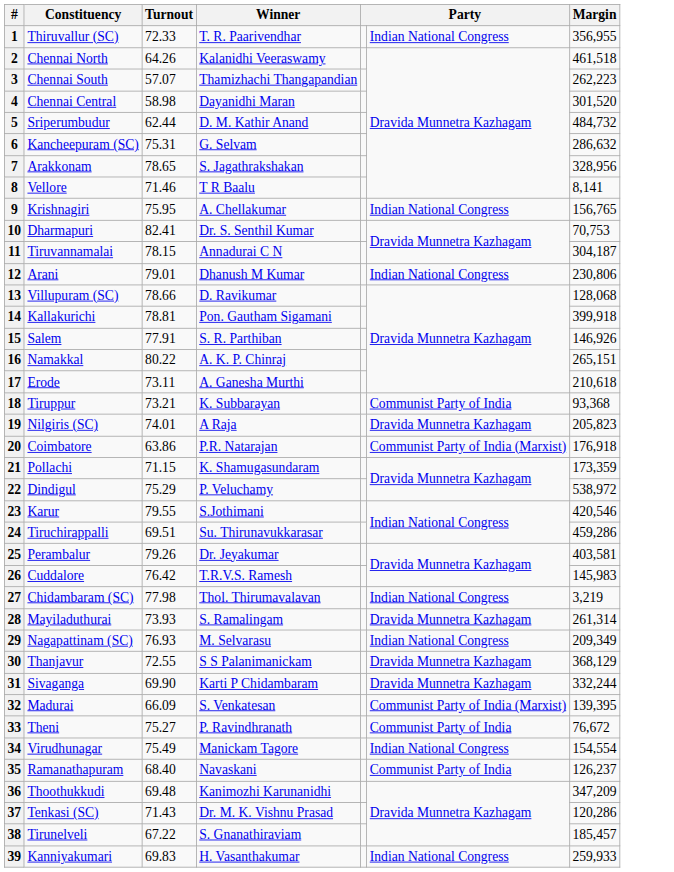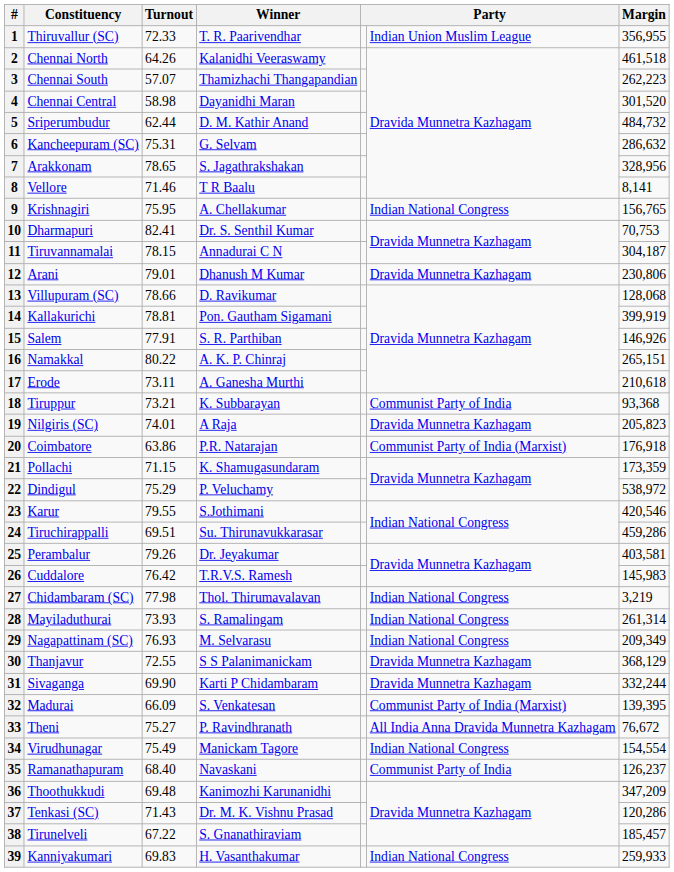(439, 36) Indian National Congress -> (450, 36) Indian Union Muslim League
(439, 274) Indian National Congress -> (451, 274) Dravida Munnetra Kazhagam
(595, 317) 399,918 -> (644, 317) 399,919
(451, 619) Dravida Munnetra Kazhagam -> (439, 619) Indian National Congress
(441, 727) Communist Party of India -> (493, 727) All India Anna Dravida Munnetra Kazhagam
